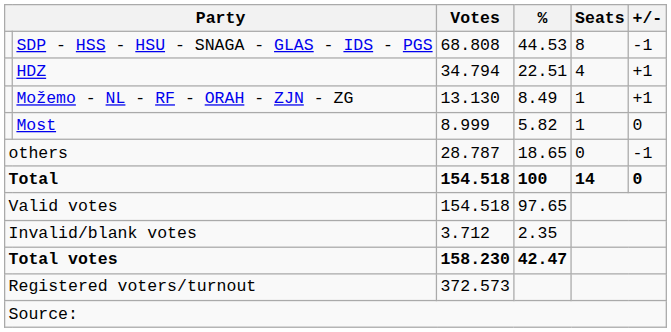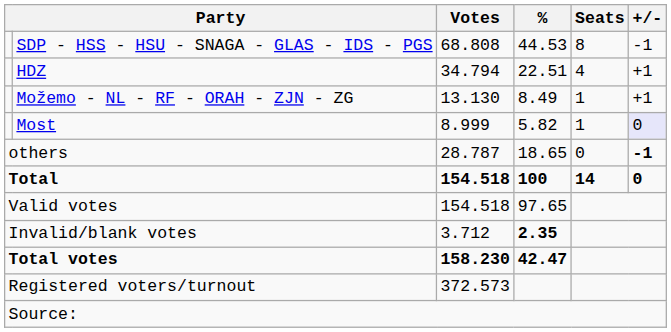(637, 126) no background -> (637, 126) lavender background
(642, 153) normal -> (642, 153) bold
(537, 233) normal -> (537, 233) bold
